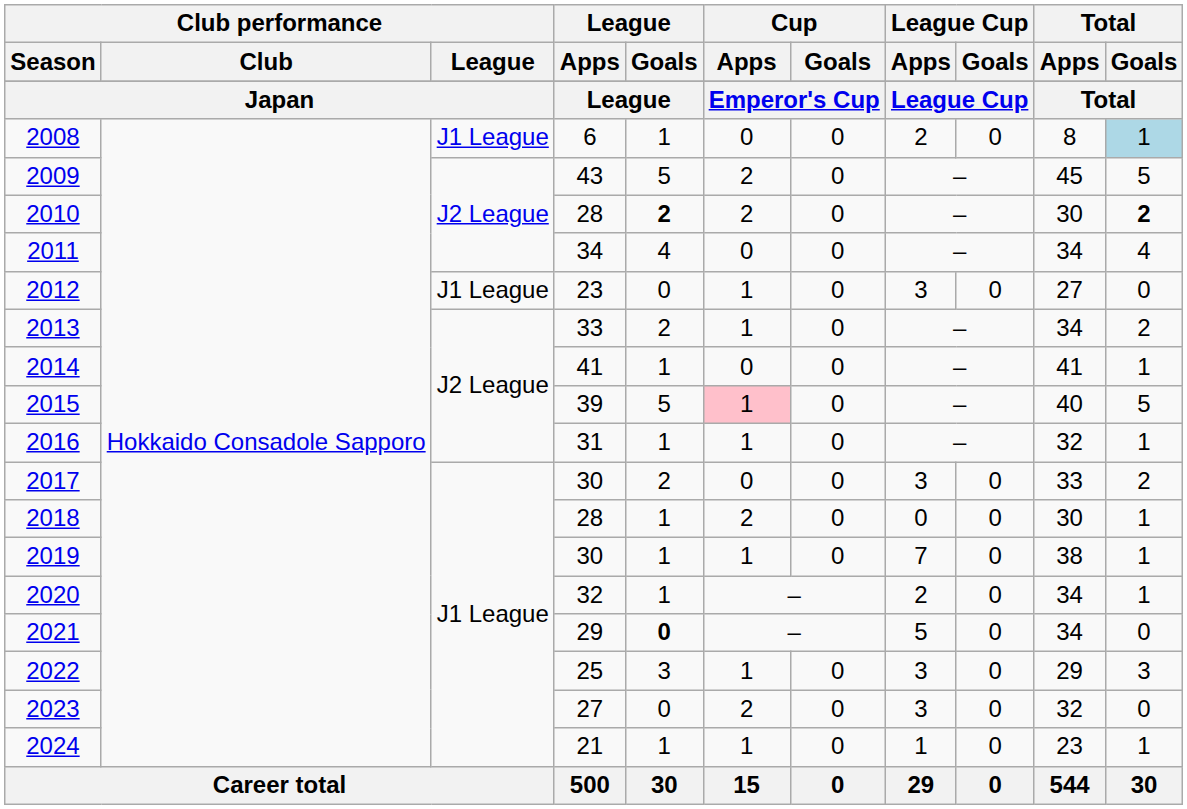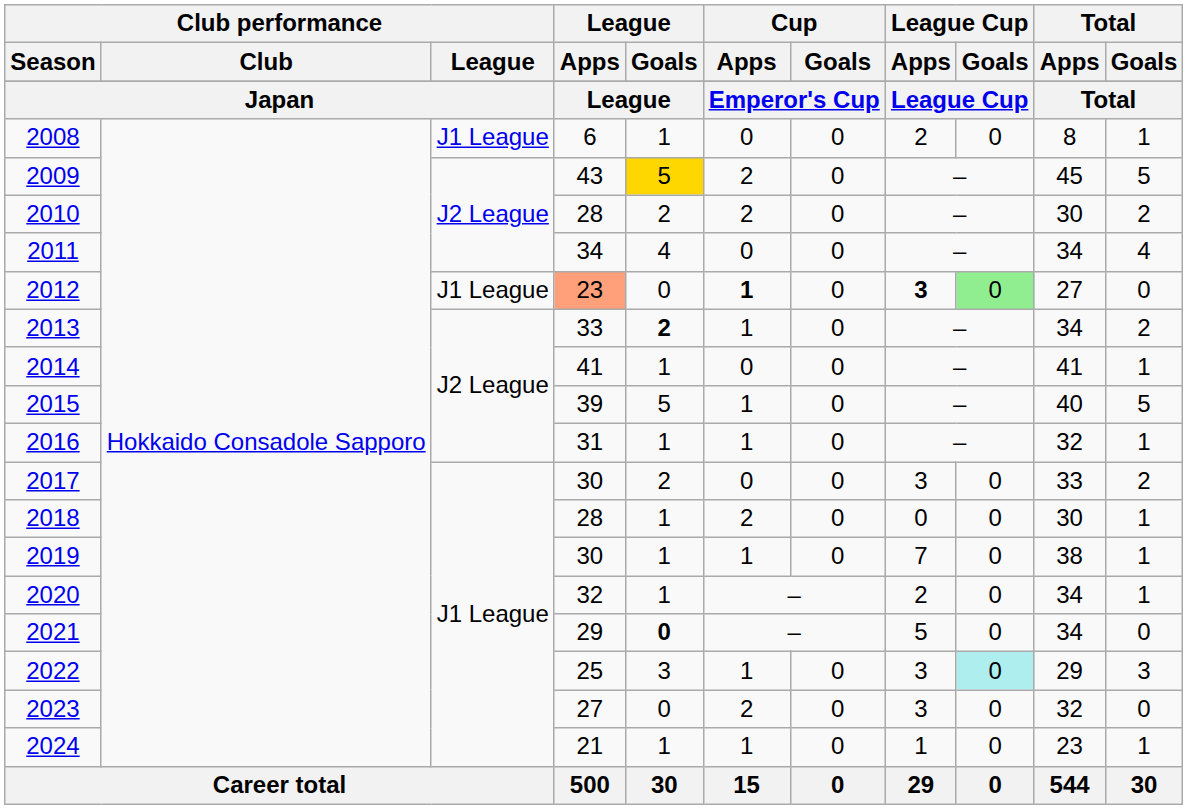(1144, 137) lightblue background -> (1144, 137) no background
(664, 175) no background -> (664, 175) gold background
(664, 213) bold -> (664, 213) normal
(1144, 213) bold -> (1144, 213) normal
(590, 289) no background -> (590, 289) lightsalmon background
(747, 289) normal -> (747, 289) bold
(921, 289) normal -> (921, 289) bold
(995, 289) no background -> (995, 289) lightgreen background
(664, 328) normal -> (664, 328) bold
(747, 404) pink background -> (747, 404) no background
(995, 670) no background -> (995, 670) paleturquoise background
